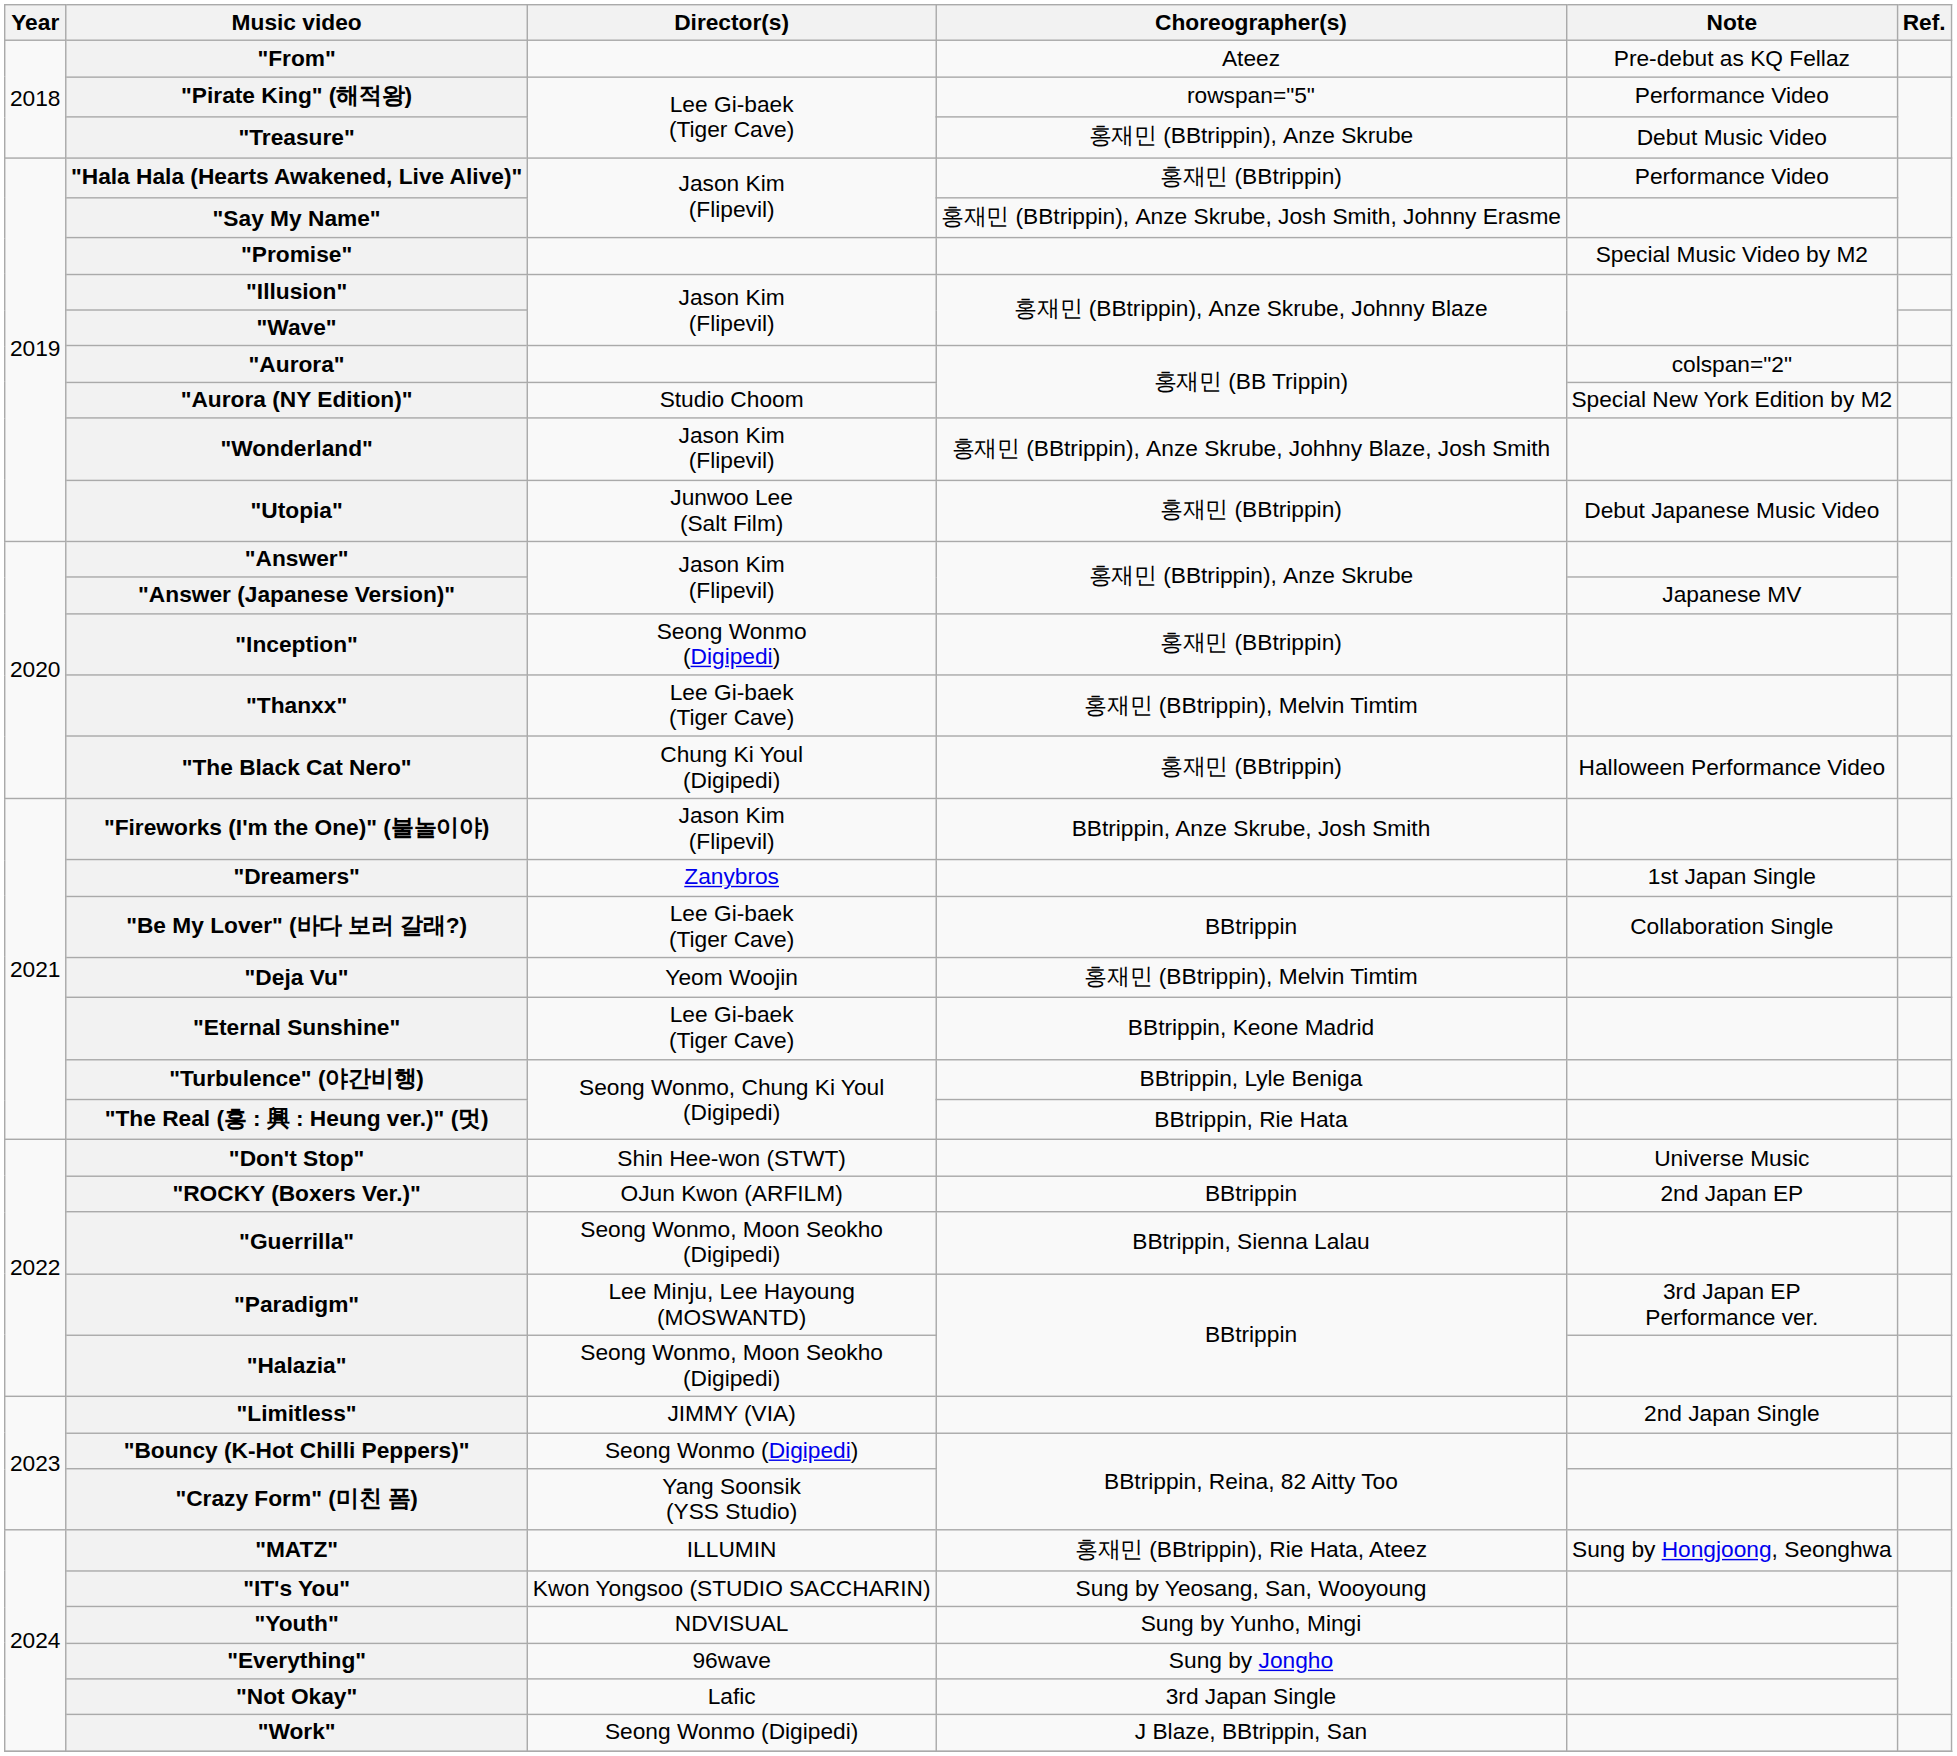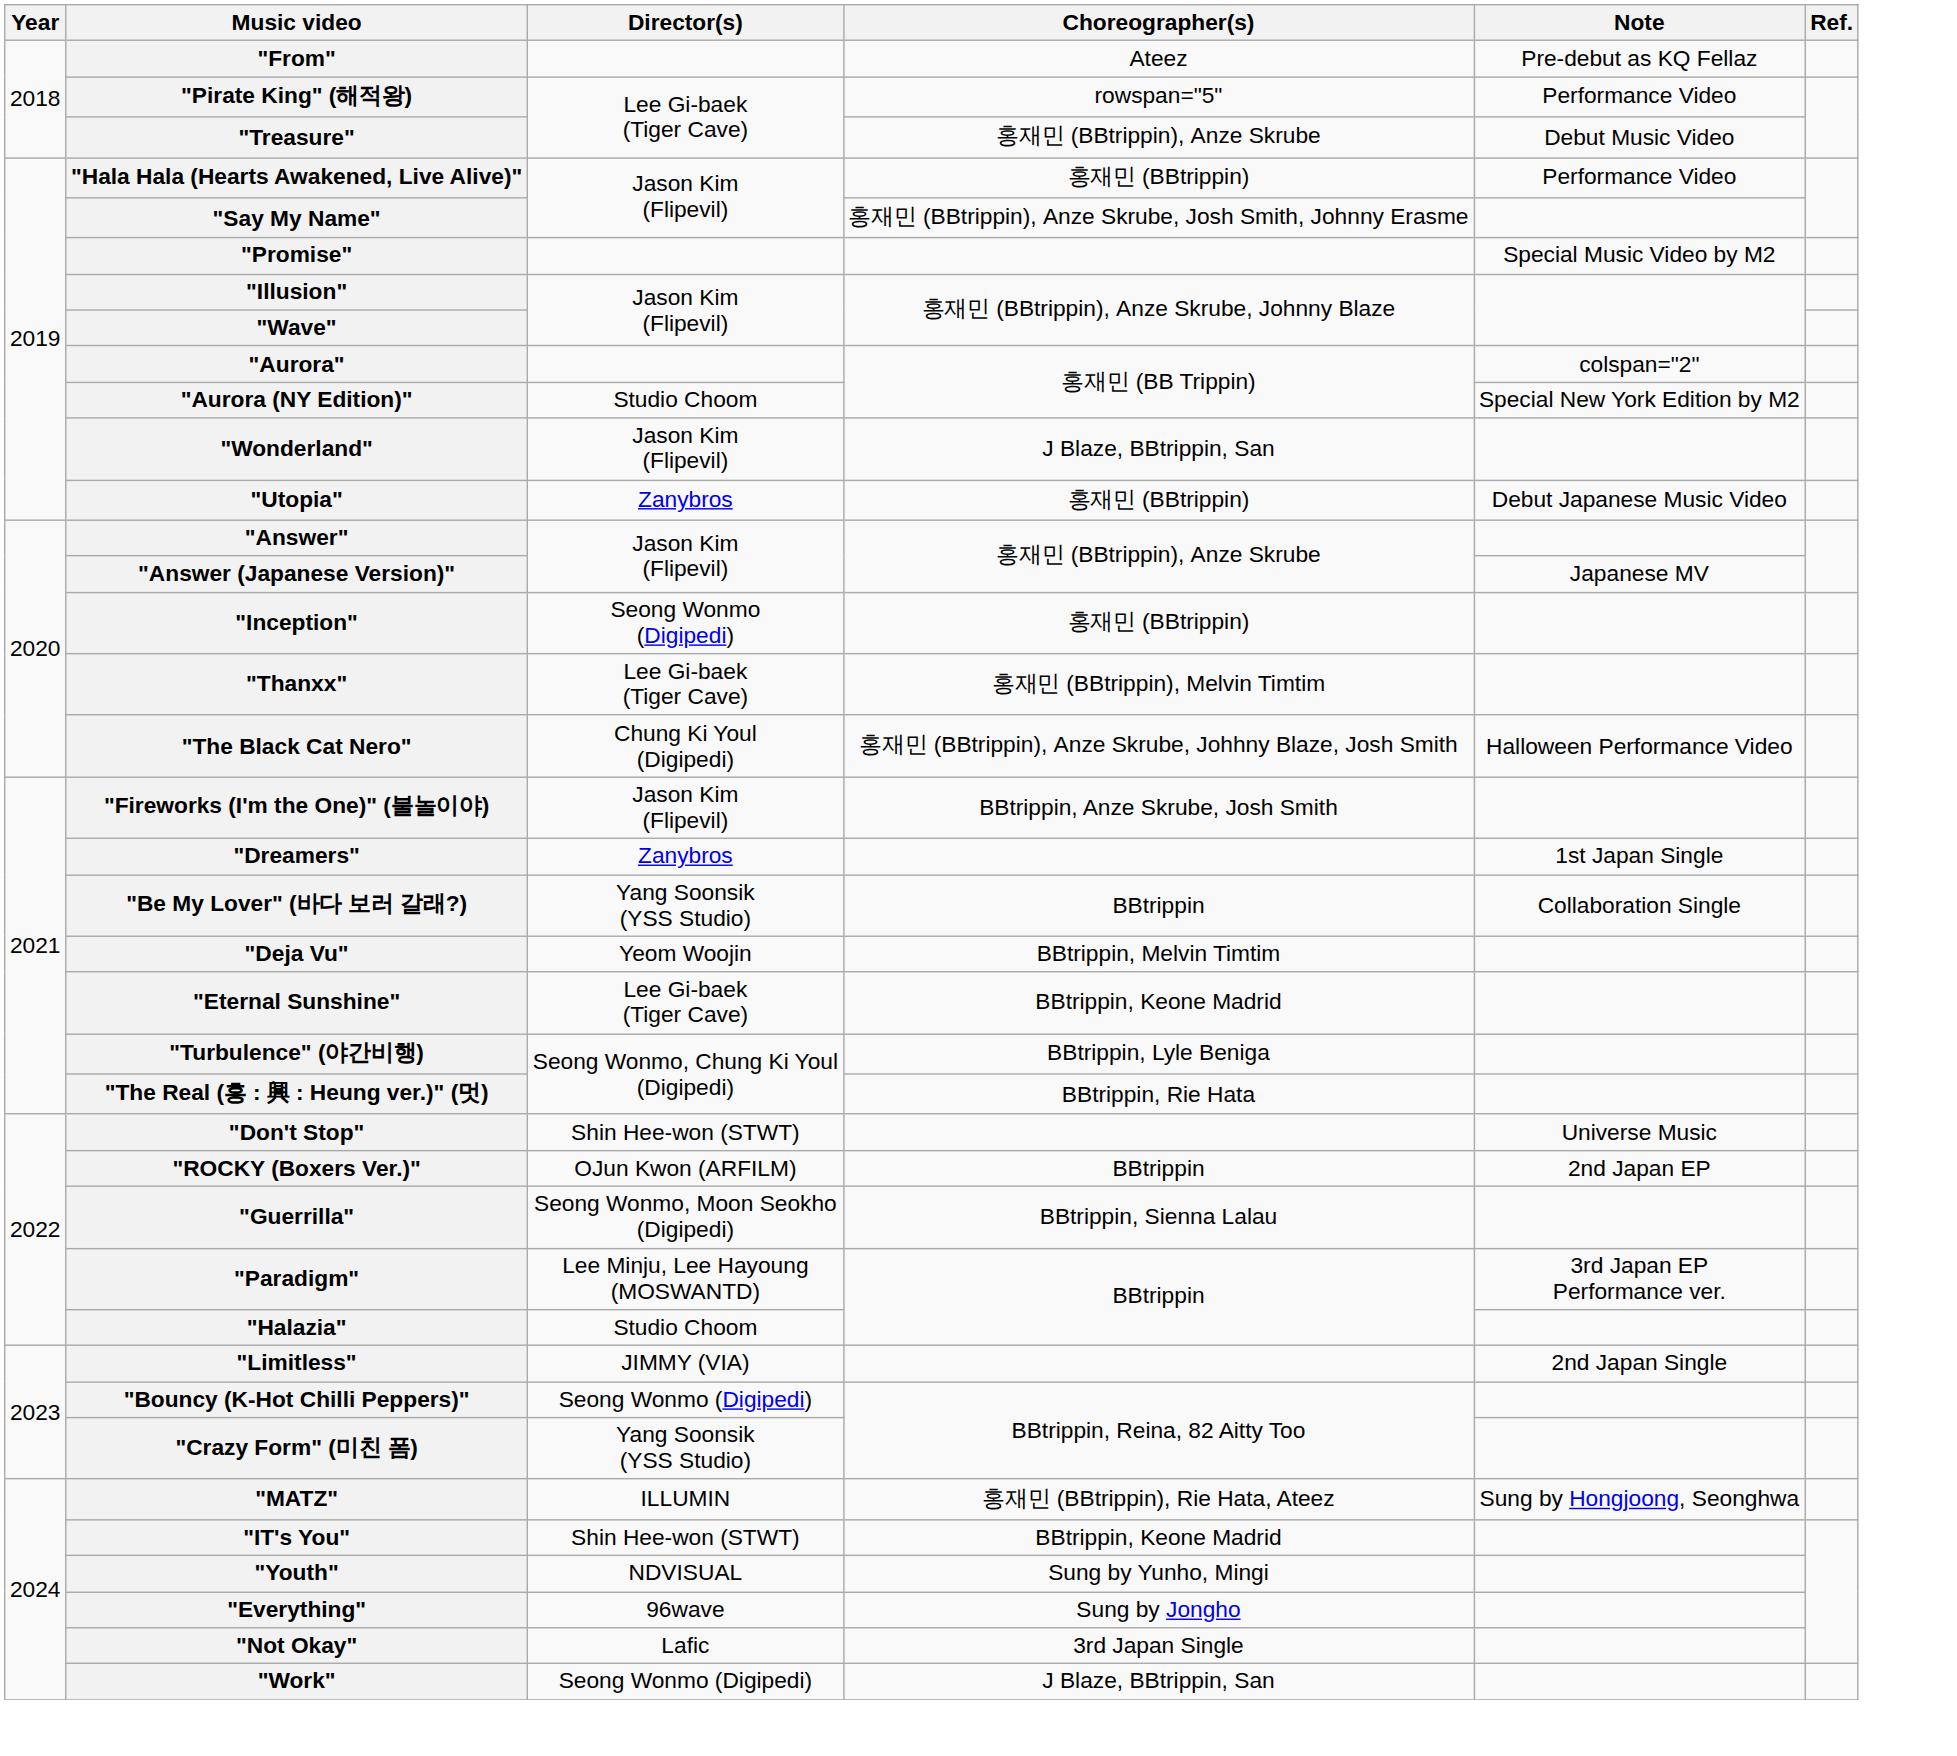(1251, 447) 홍재민 (BBtrippin), Anze Skrube, Johhny Blaze, Josh Smith -> (1158, 448) J Blaze, BBtrippin, San
(732, 510) Junwoo Lee (Salt Film) -> (685, 499) Zanybros
(1251, 766) 홍재민 (BBtrippin) -> (1158, 745) 홍재민 (BBtrippin), Anze Skrube, Johhny Blaze, Josh Smith
(732, 926) Lee Gi-baek (Tiger Cave) -> (685, 905) Yang Soonsik (YSS Studio)
(1251, 976) 홍재민 (BBtrippin), Melvin Timtim -> (1158, 953) BBtrippin, Melvin Timtim
(732, 1365) Seong Wonmo, Moon Seokho (Digipedi) -> (685, 1327) Studio Choom
(732, 1588) Kwon Yongsoo (STUDIO SACCHARIN) -> (685, 1537) Shin Hee-won (STWT)
(1251, 1588) Sung by Yeosang, San, Wooyoung -> (1158, 1537) BBtrippin, Keone Madrid
